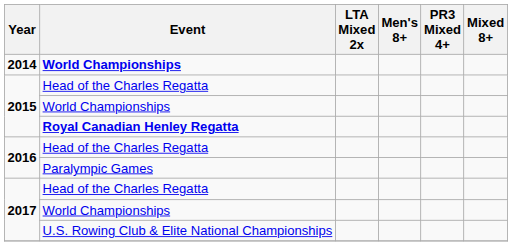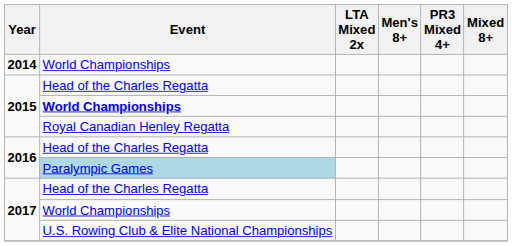(112, 65) bold -> (106, 65) normal
(106, 106) normal -> (112, 106) bold
(141, 127) bold -> (136, 127) normal
(98, 168) no background -> (98, 168) lightblue background
